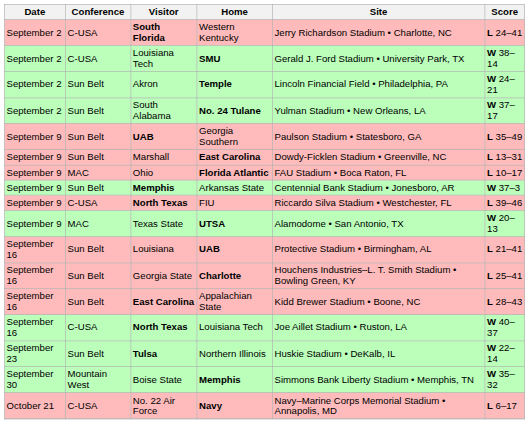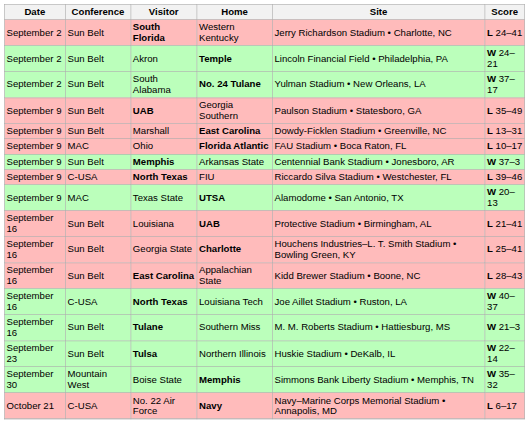(83, 32) C-USA -> (86, 32) Sun Belt
- row: (210, 58)
+ row: (230, 327)
